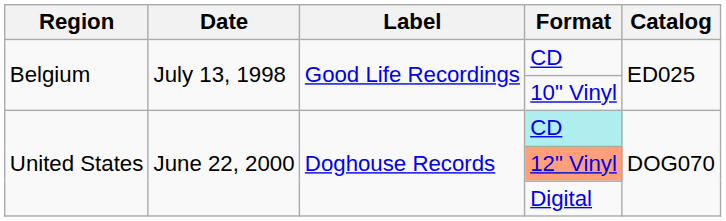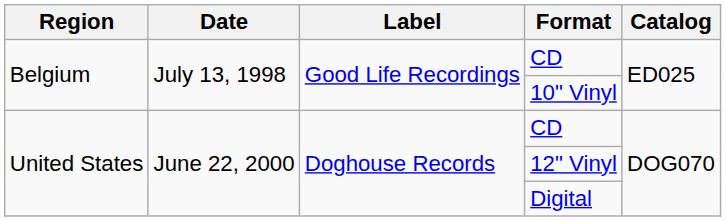(546, 127) paleturquoise background -> (546, 127) no background
(574, 163) lightsalmon background -> (574, 163) no background
